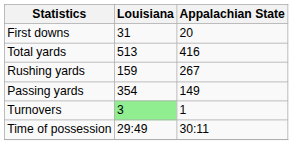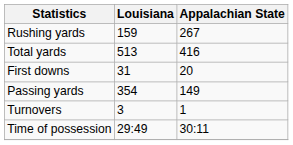rows swapped: (38, 33) <-> (46, 71)
(120, 110) lightgreen background -> (120, 110) no background
